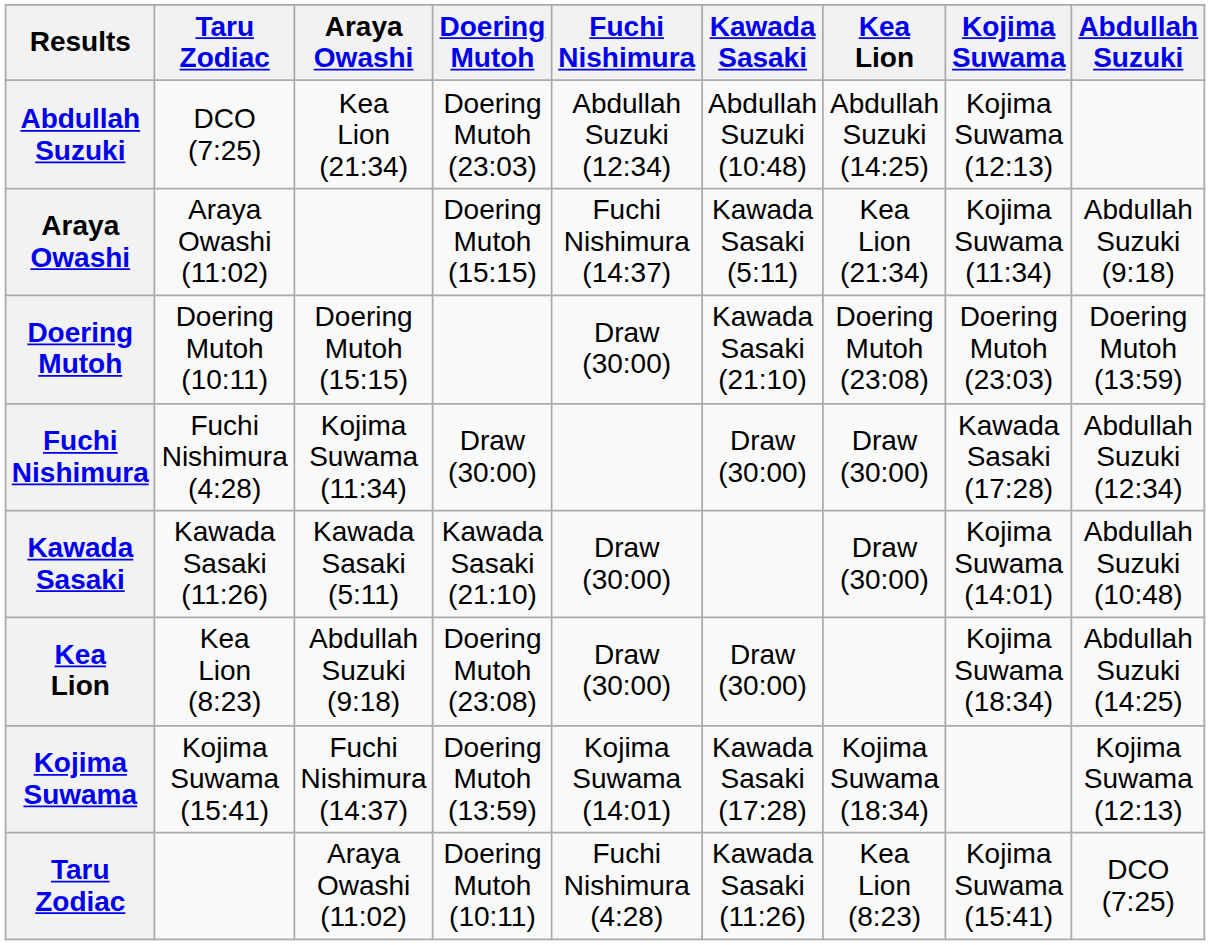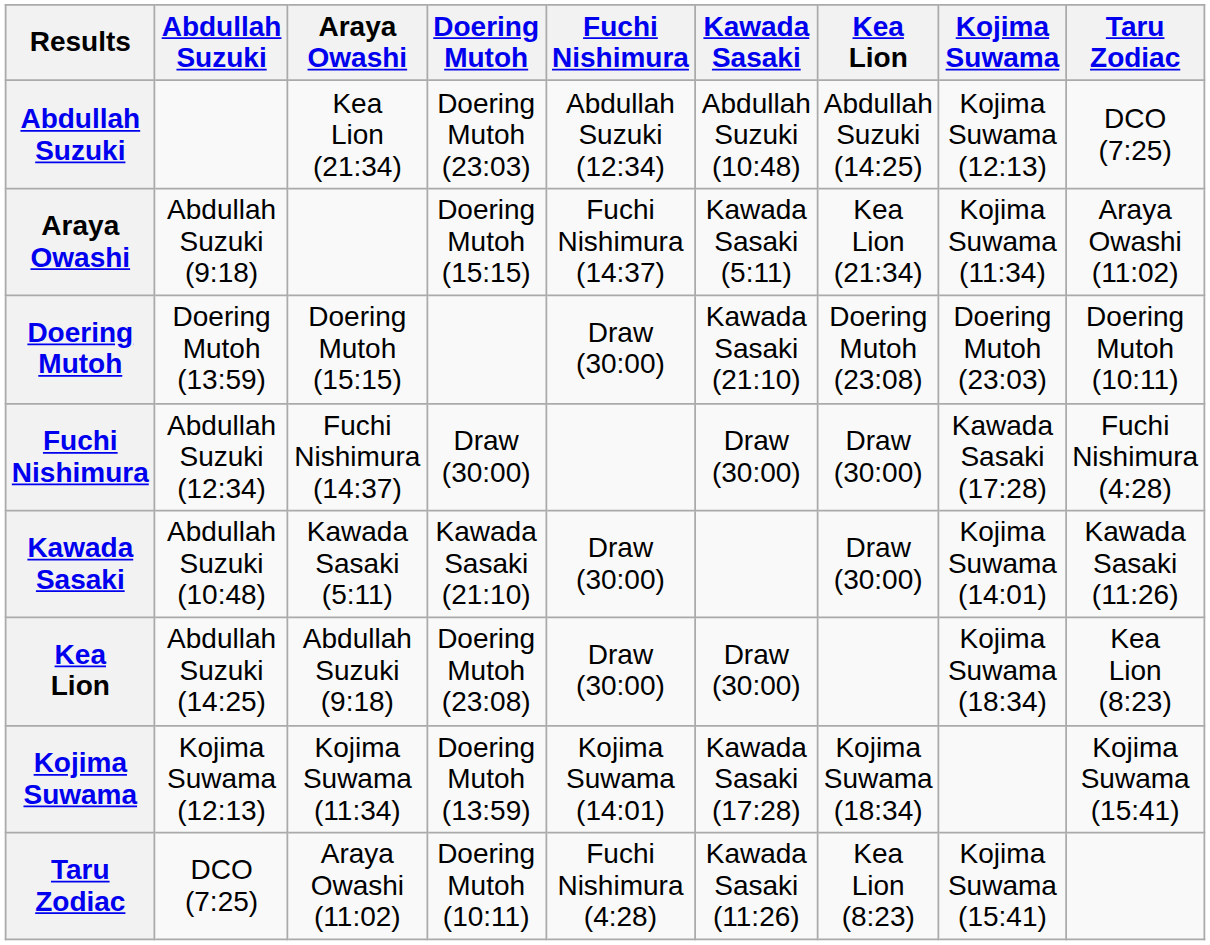columns swapped: (1138, 42) <-> (225, 42)
(364, 456) Kojima Suwama (11:34) -> (357, 456) Fuchi Nishimura (14:37)
(364, 778) Fuchi Nishimura (14:37) -> (357, 778) Kojima Suwama (11:34)
